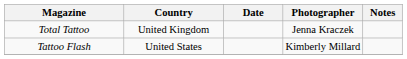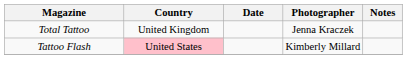(174, 46) no background -> (174, 46) pink background
